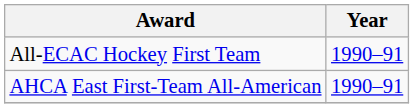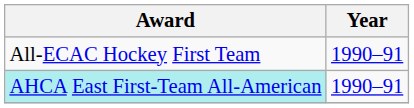(165, 86) no background -> (165, 86) paleturquoise background
